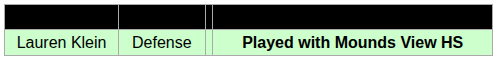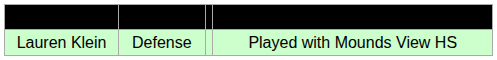(353, 42) bold -> (353, 42) normal
